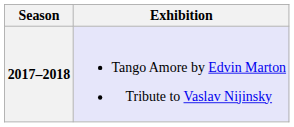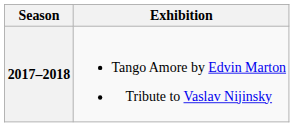(181, 82) lavender background -> (181, 82) no background
